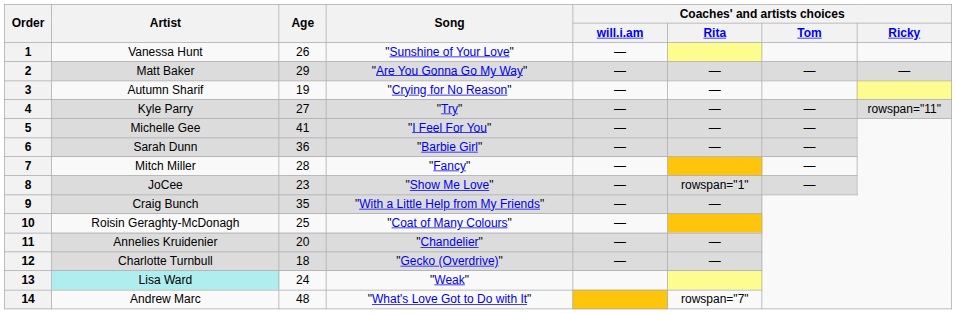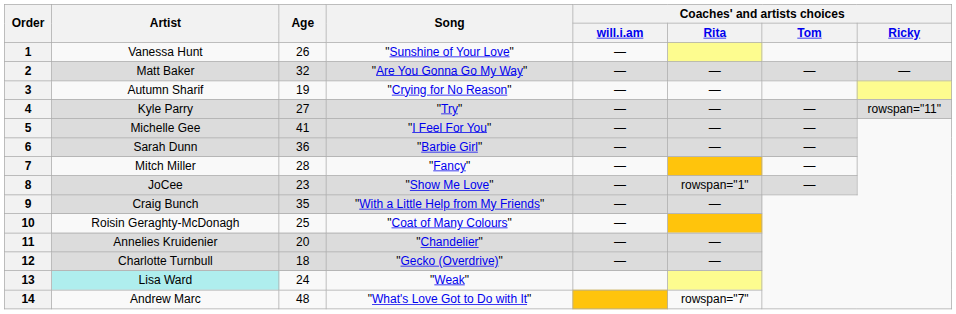(303, 71) 29 -> (303, 71) 32
